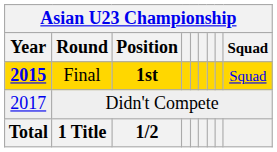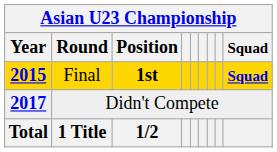(248, 76) normal -> (248, 75) bold
(28, 103) normal -> (28, 103) bold
